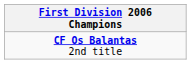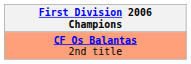(95, 46) no background -> (95, 46) lightsalmon background
